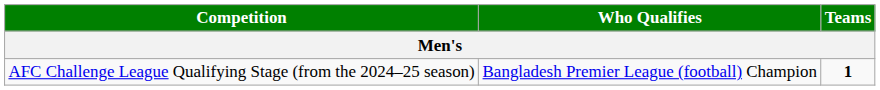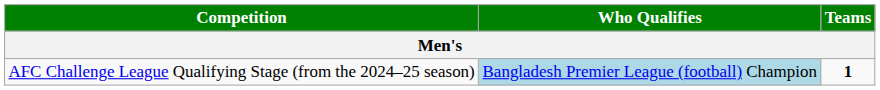(650, 71) no background -> (650, 71) lightblue background
